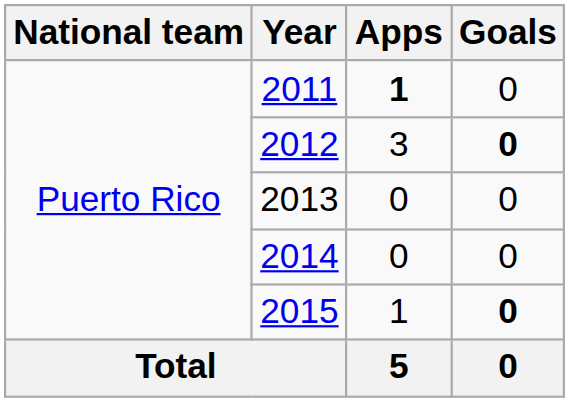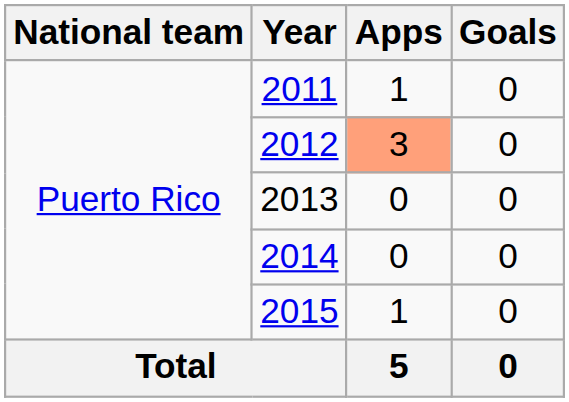(399, 88) bold -> (399, 88) normal
(399, 144) no background -> (399, 144) lightsalmon background
(508, 144) bold -> (508, 144) normal
(508, 311) bold -> (508, 311) normal
